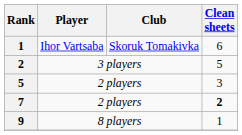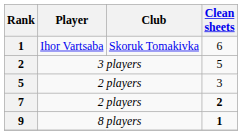(220, 121) normal -> (220, 121) bold
